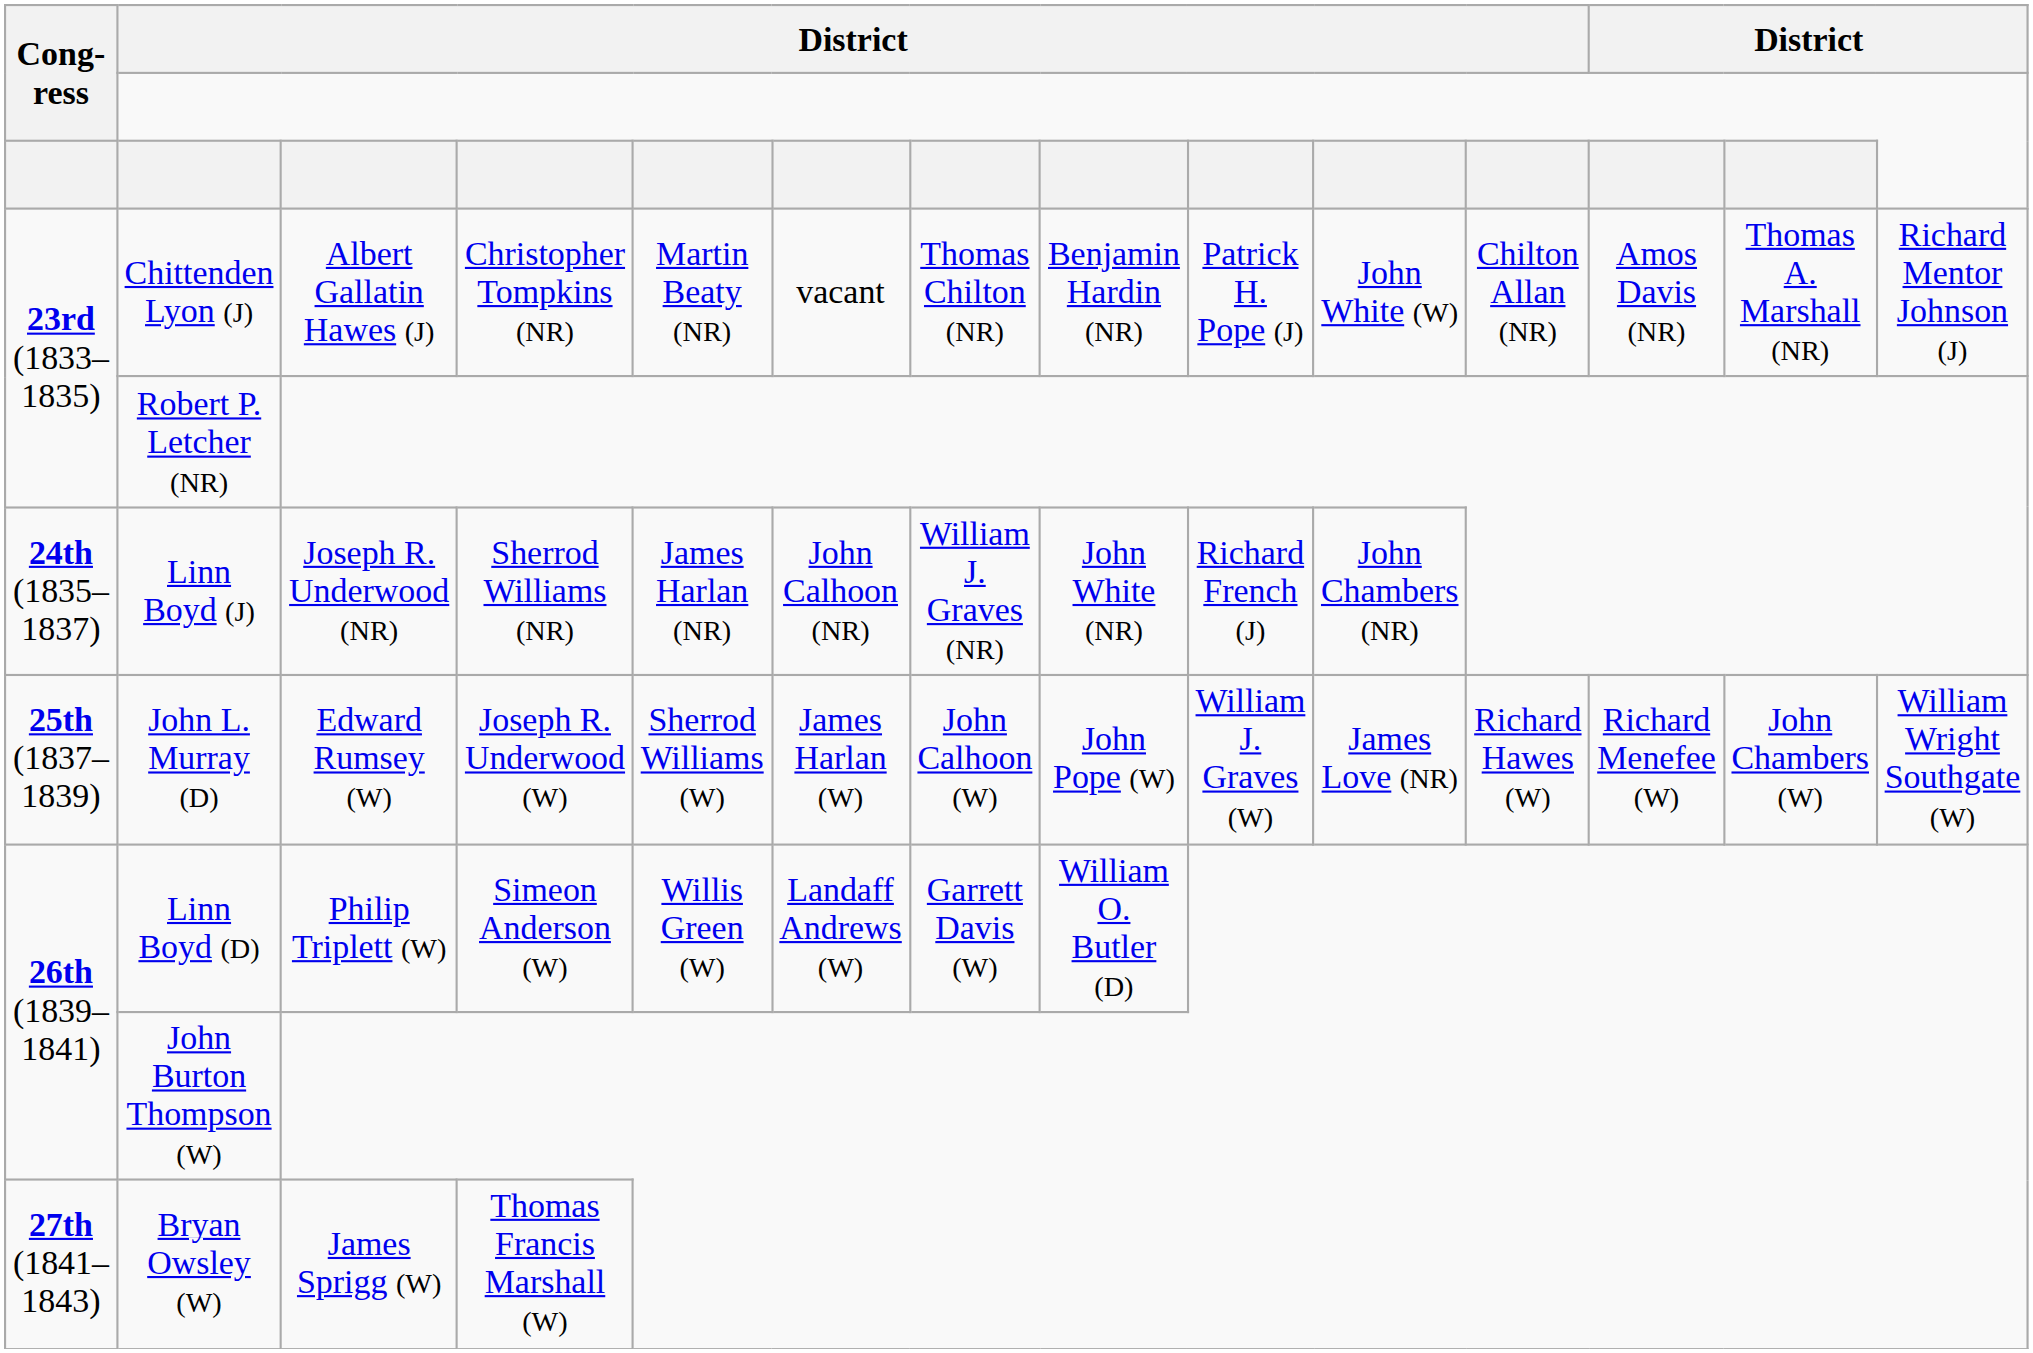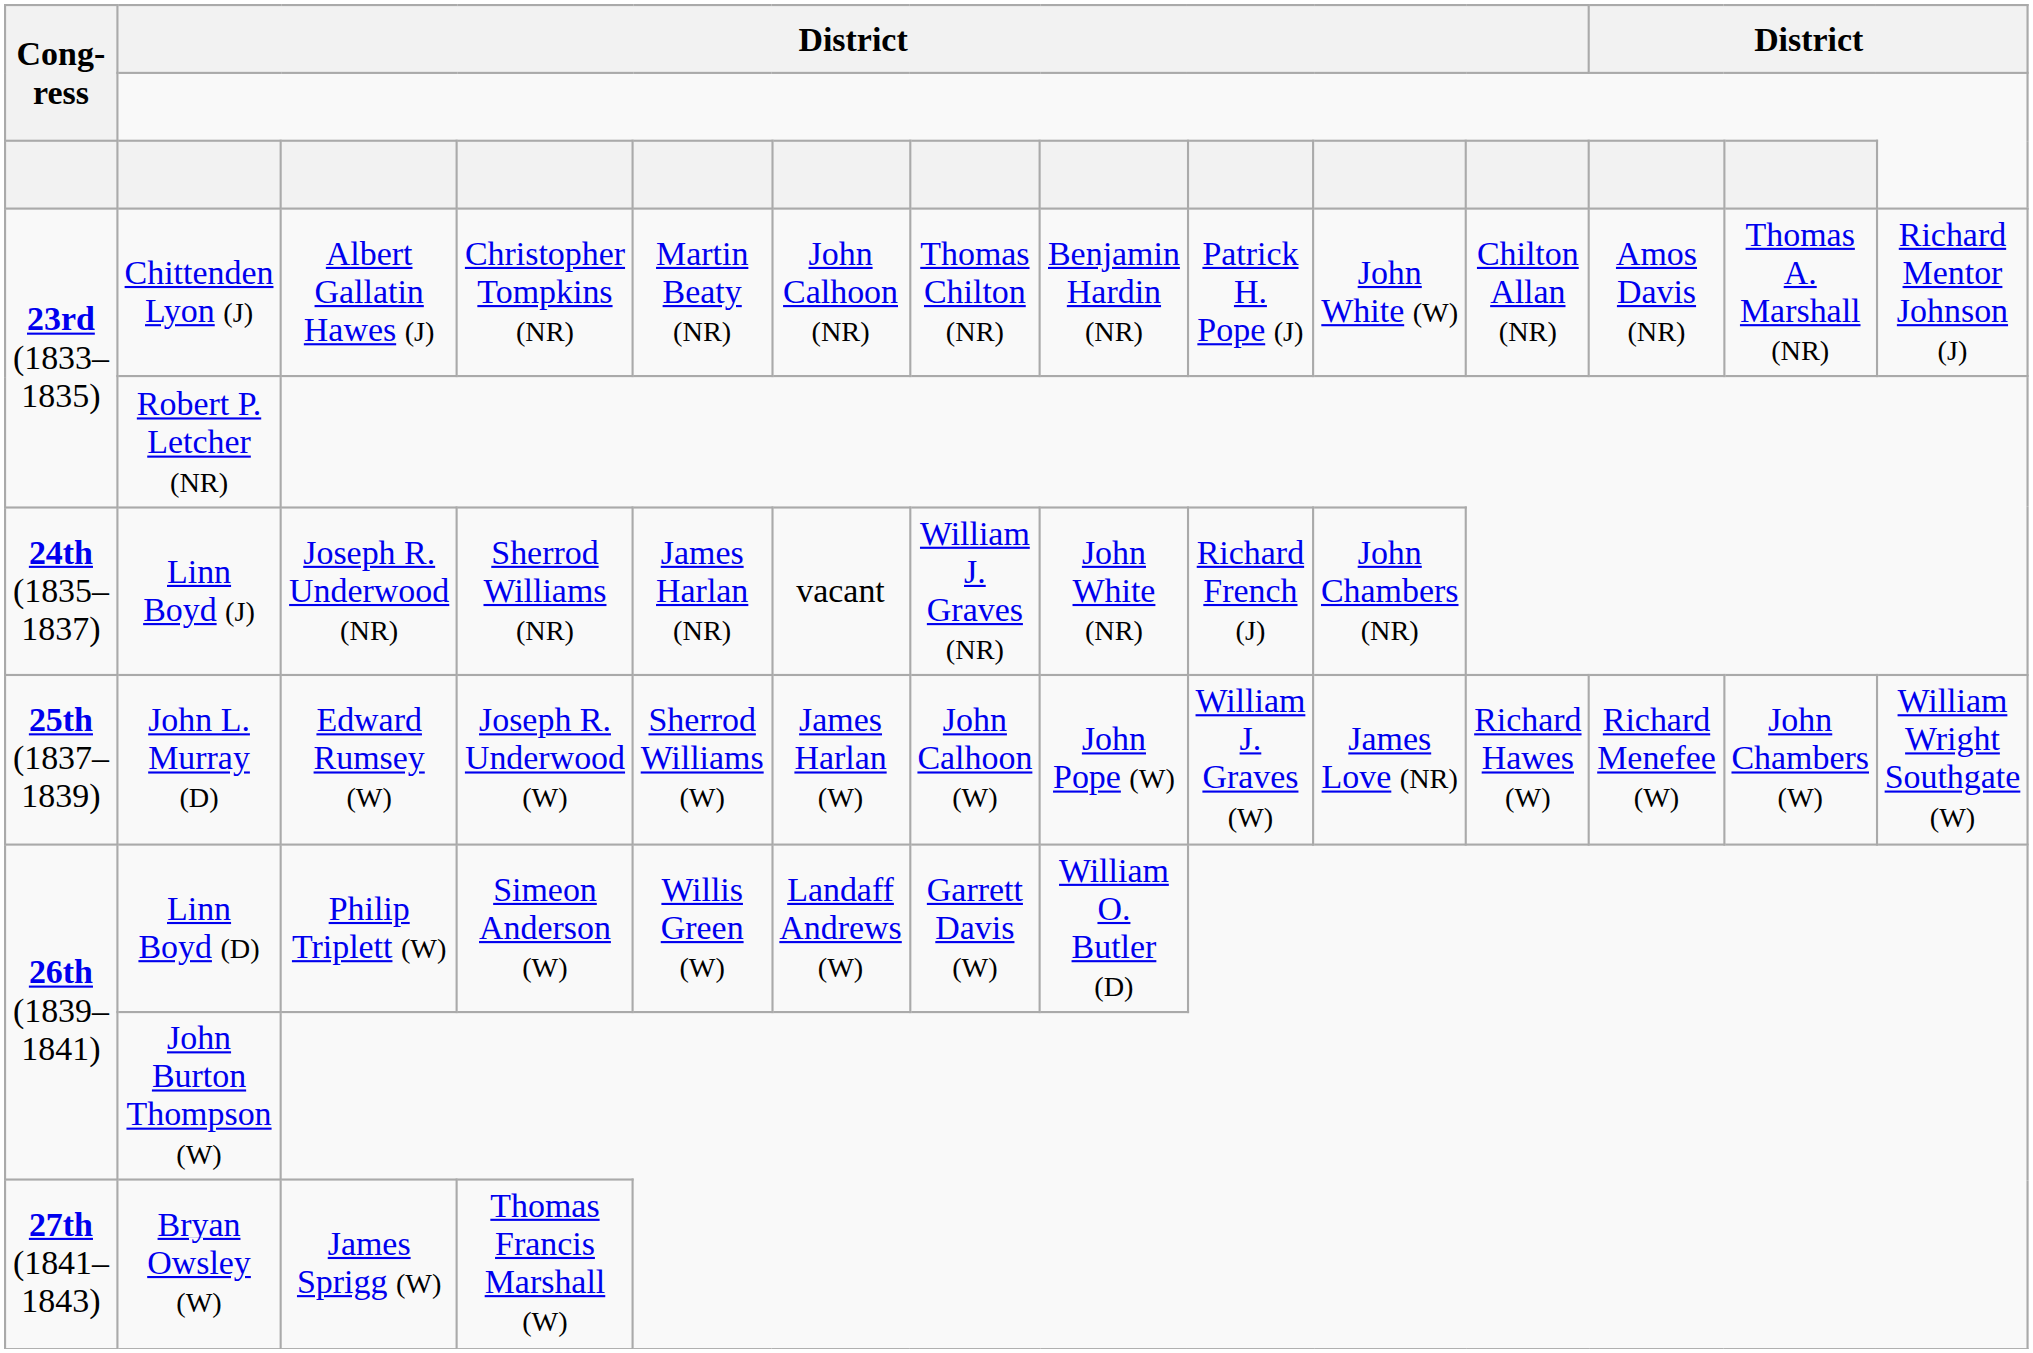(841, 292) vacant -> (841, 292) John Calhoon (NR)
(841, 590) John Calhoon (NR) -> (841, 590) vacant
